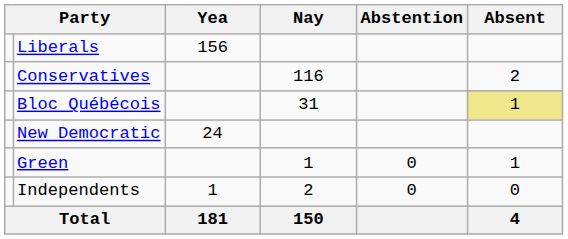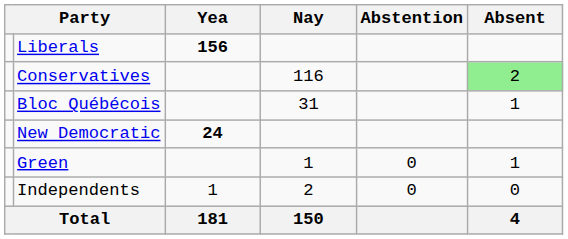(213, 47) normal -> (213, 47) bold
(515, 76) no background -> (515, 76) lightgreen background
(515, 105) khaki background -> (515, 105) no background
(213, 134) normal -> (213, 134) bold
